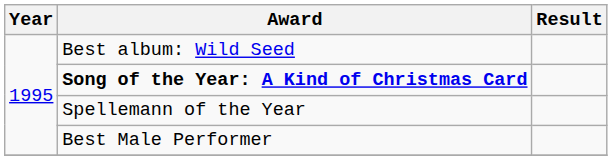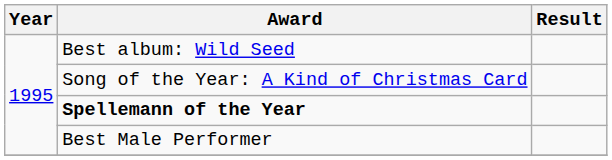(295, 80) bold -> (295, 80) normal
(184, 110) normal -> (184, 110) bold
